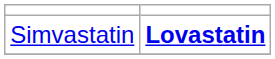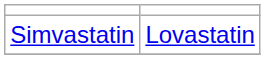(205, 34) bold -> (200, 34) normal
